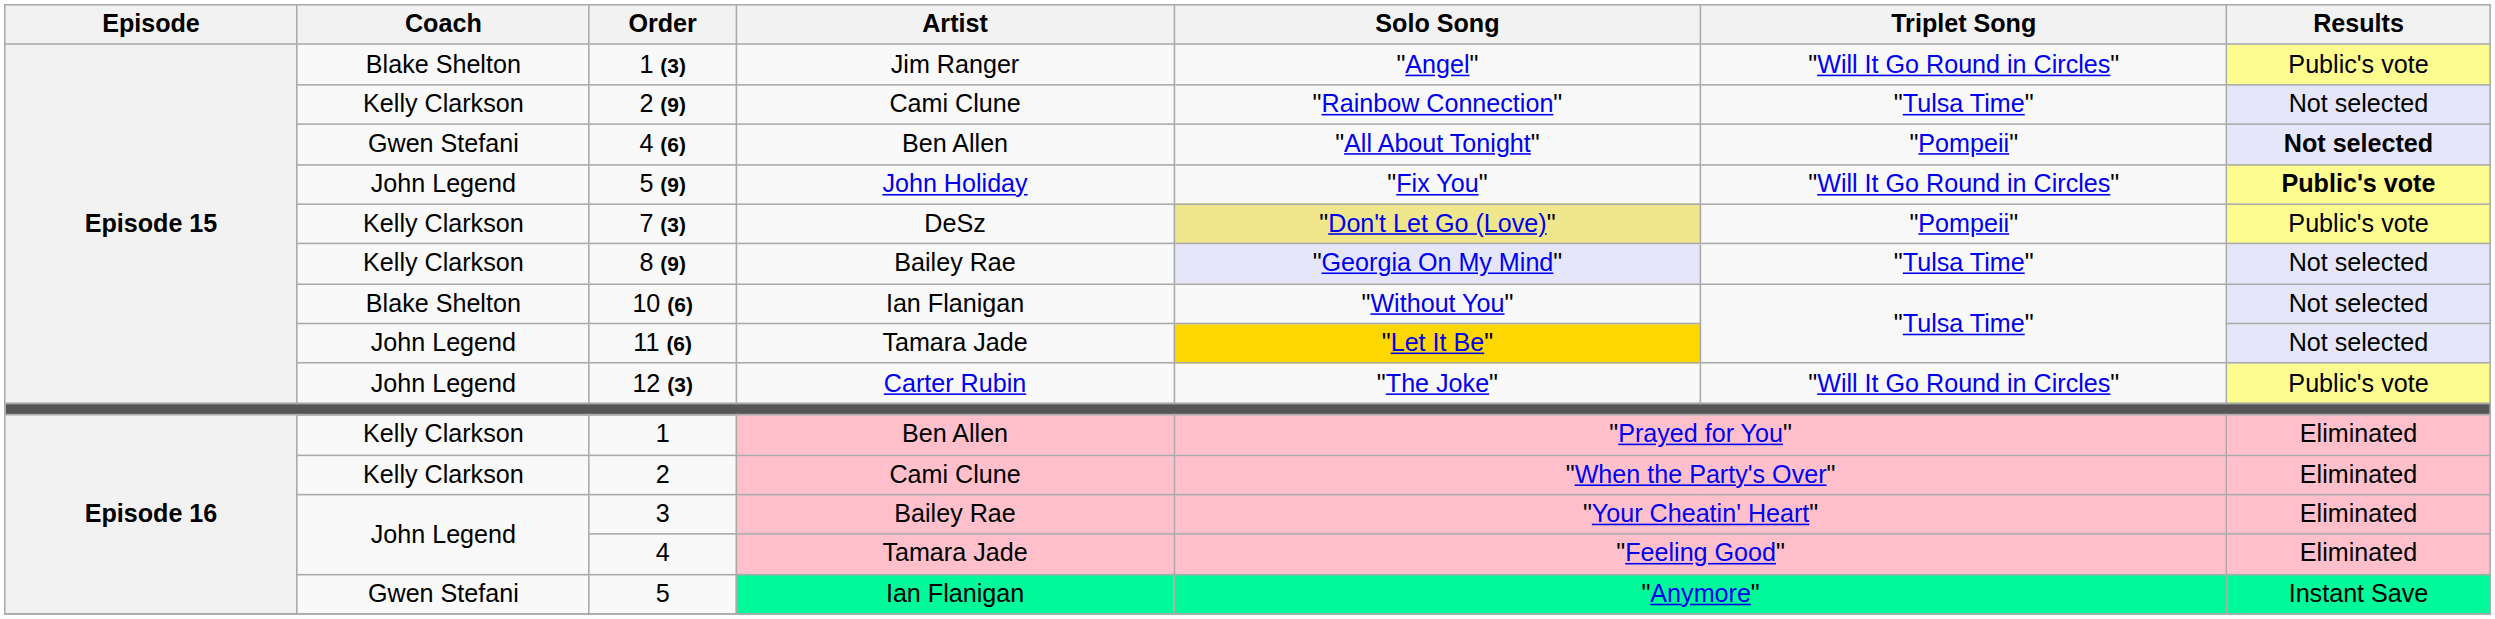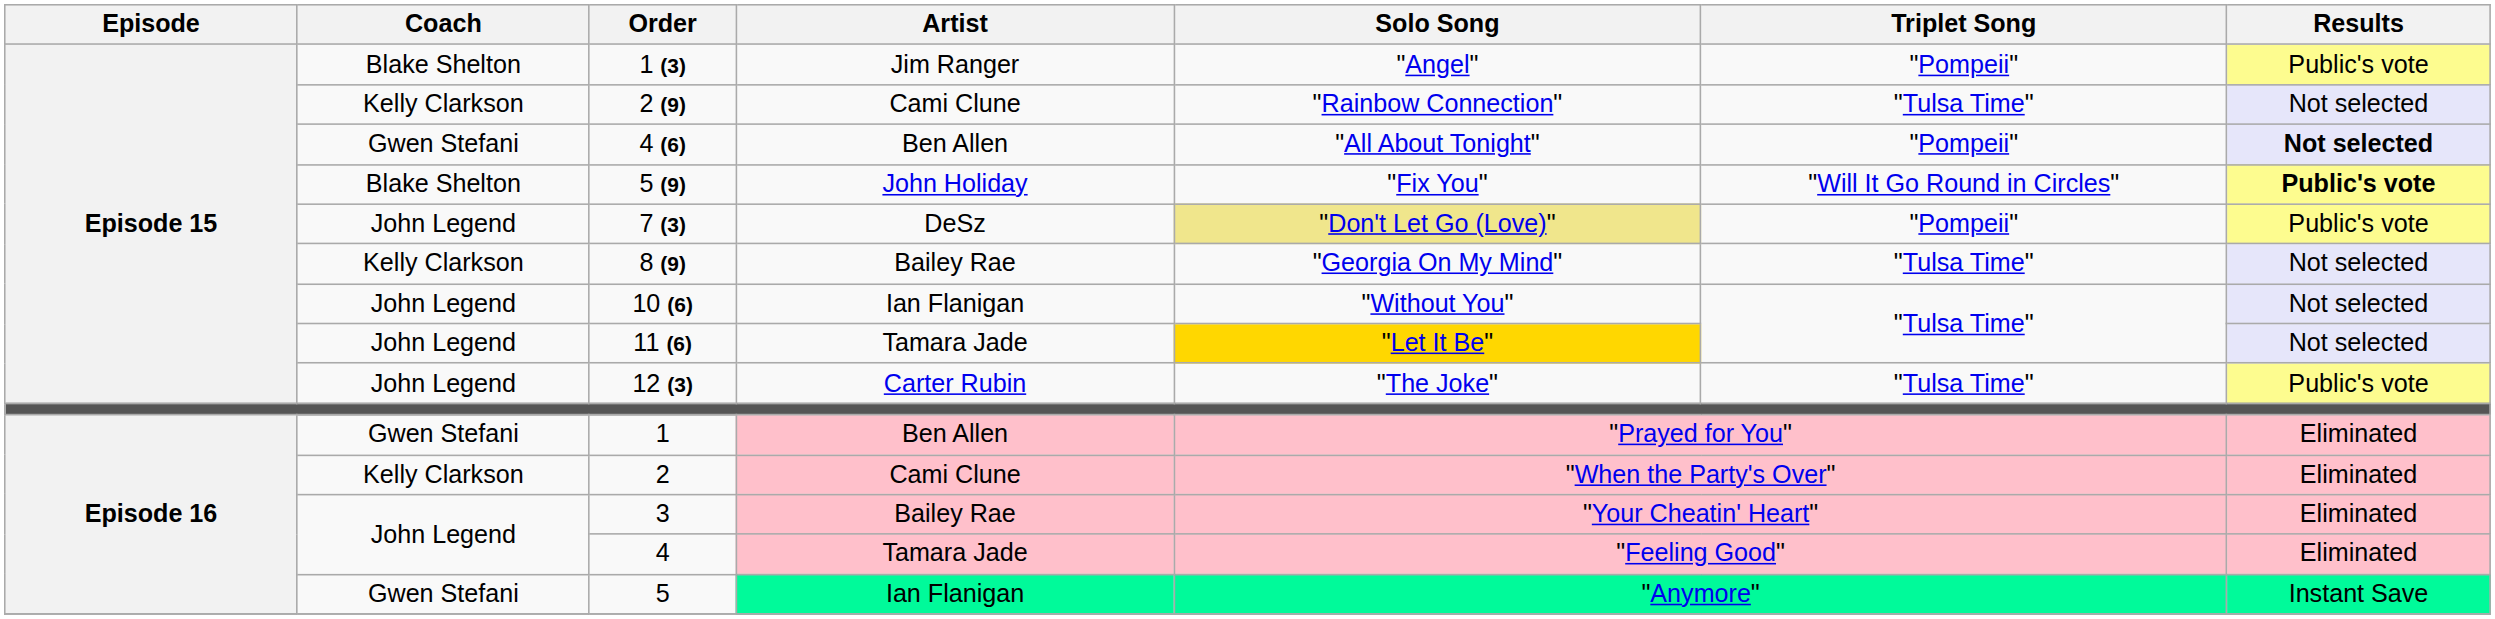(1964, 64) "Will It Go Round in Circles" -> (1964, 64) "Pompeii"
(443, 183) John Legend -> (443, 183) Blake Shelton
(443, 223) Kelly Clarkson -> (443, 223) John Legend
(1437, 263) lavender background -> (1437, 263) no background
(443, 303) Blake Shelton -> (443, 303) John Legend
(1964, 382) "Will It Go Round in Circles" -> (1964, 382) "Tulsa Time"
(443, 434) Kelly Clarkson -> (443, 434) Gwen Stefani
